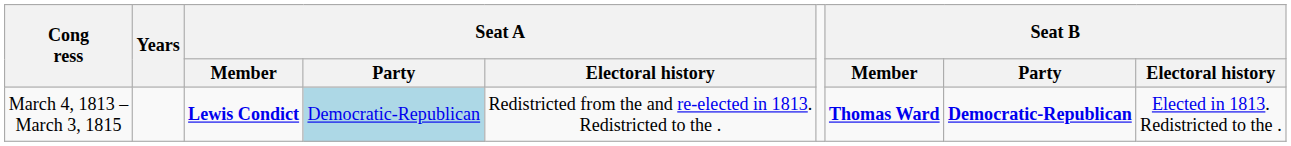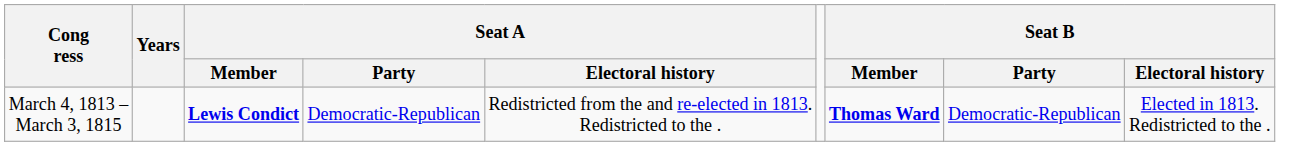(394, 114) lightblue background -> (394, 114) no background
(1040, 114) bold -> (1034, 114) normal
